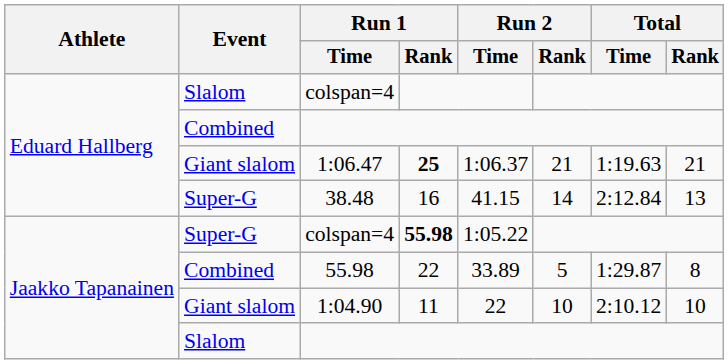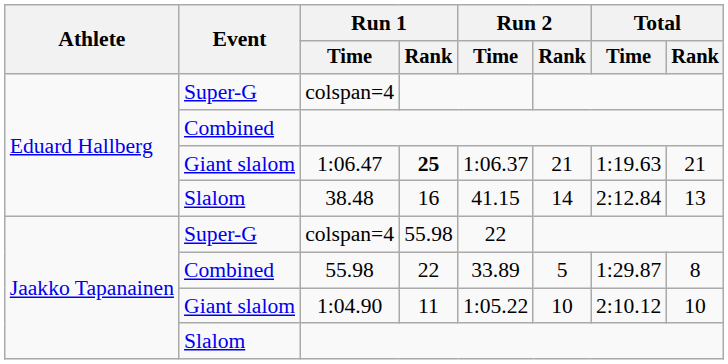(215, 92) Slalom -> (220, 92) Super-G
(220, 198) Super-G -> (215, 198) Slalom
(428, 234) bold -> (428, 234) normal
(496, 234) 1:05.22 -> (496, 234) 22
(496, 305) 22 -> (496, 305) 1:05.22
